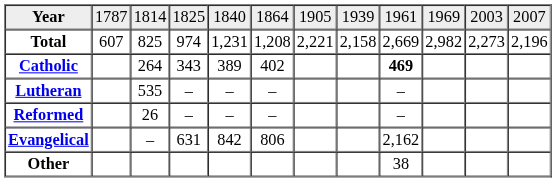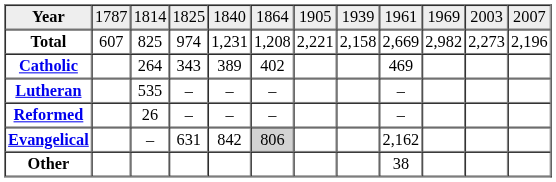(401, 66) bold -> (401, 66) normal
(272, 139) no background -> (272, 139) lightgrey background
